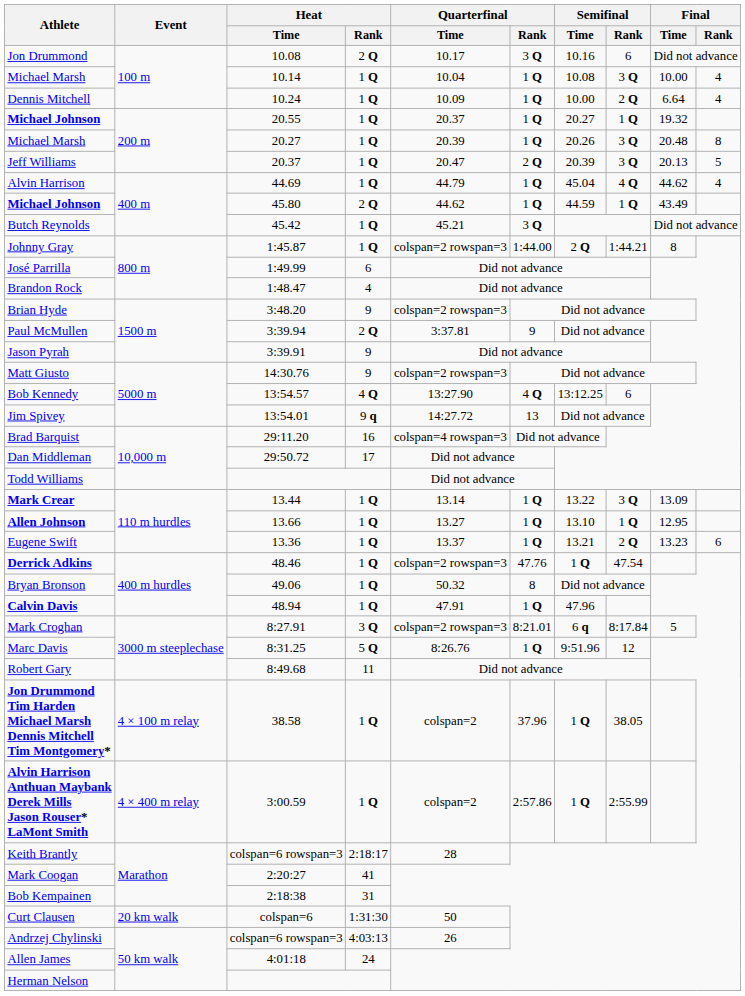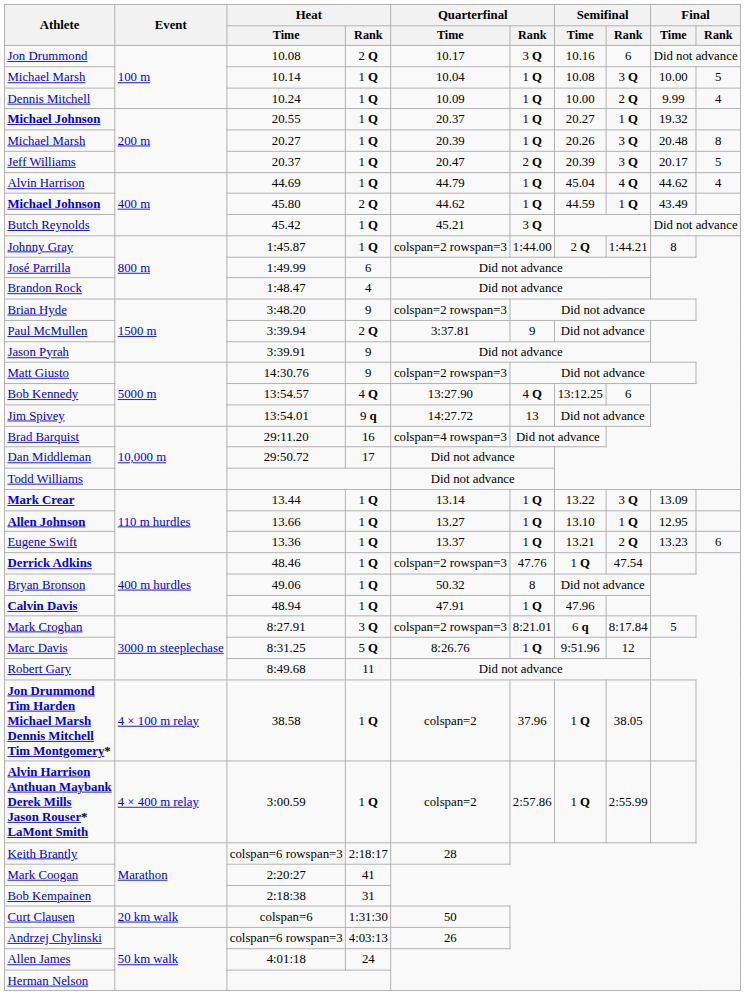(718, 77) 4 -> (718, 77) 5
(673, 98) 6.64 -> (673, 98) 9.99
(673, 162) 20.13 -> (673, 162) 20.17
